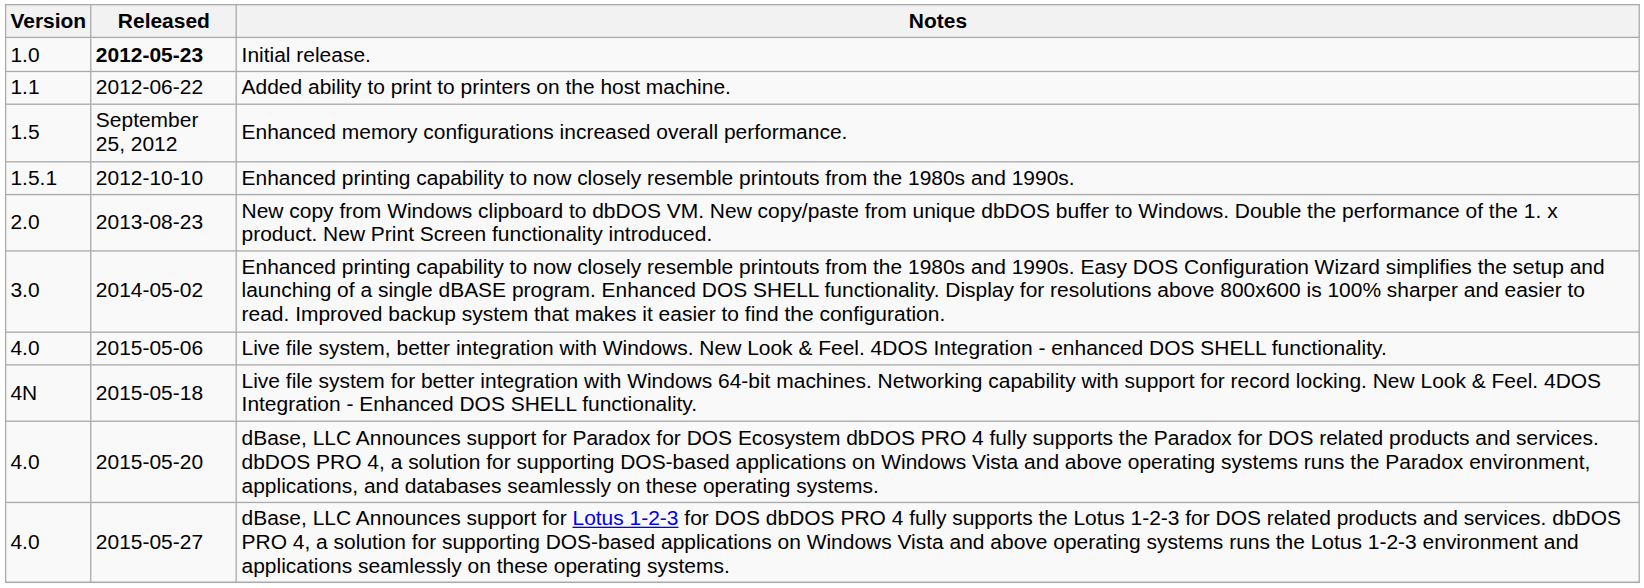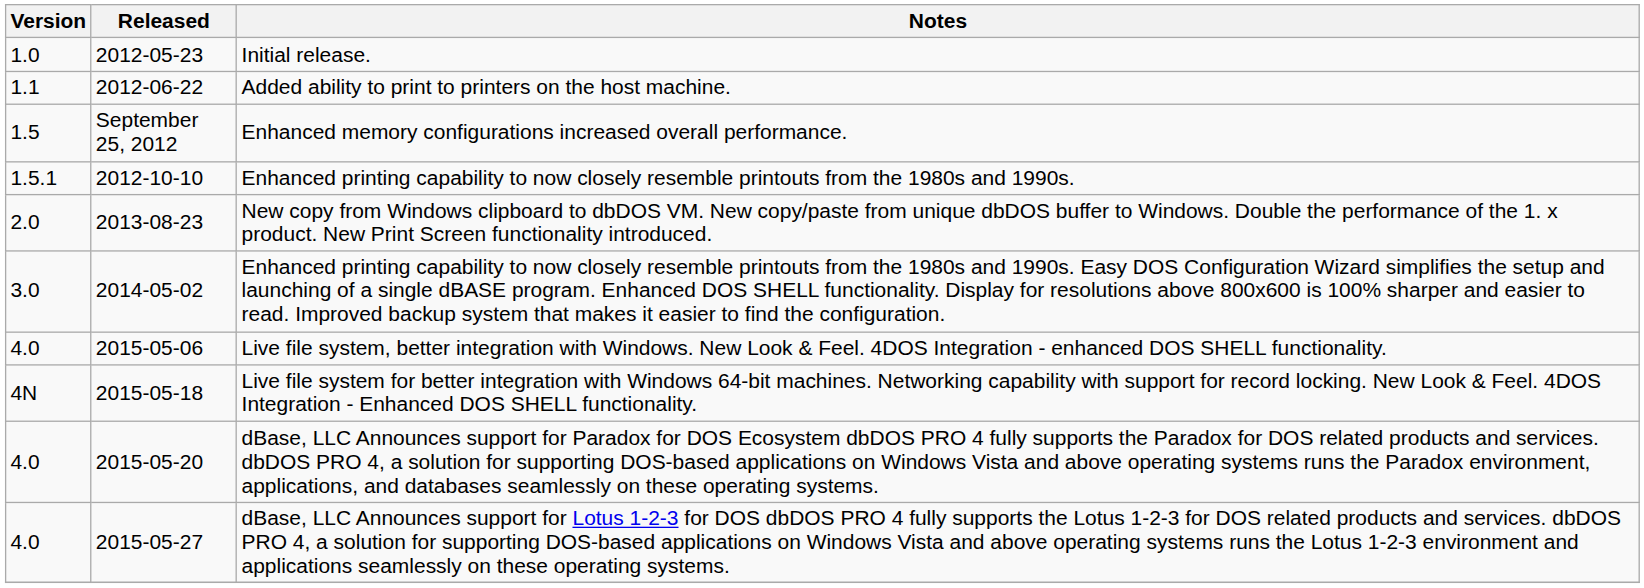(149, 54) bold -> (149, 54) normal
